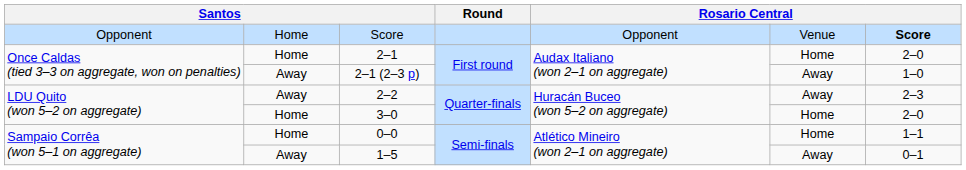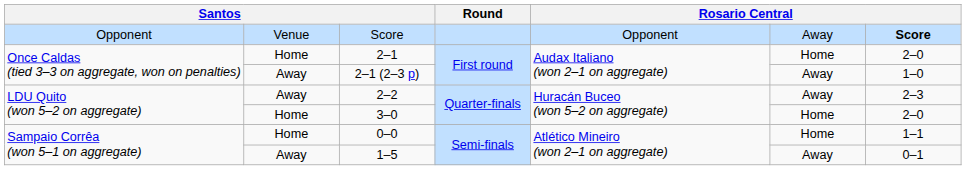(291, 34) Home -> (291, 34) Venue
(817, 34) Venue -> (817, 34) Away
